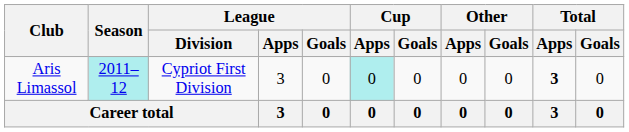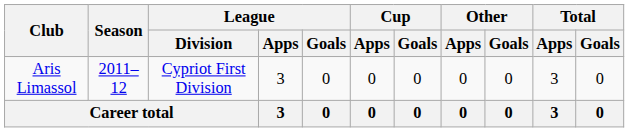(119, 78) paleturquoise background -> (119, 78) no background
(372, 78) paleturquoise background -> (372, 78) no background
(554, 78) bold -> (554, 78) normal
